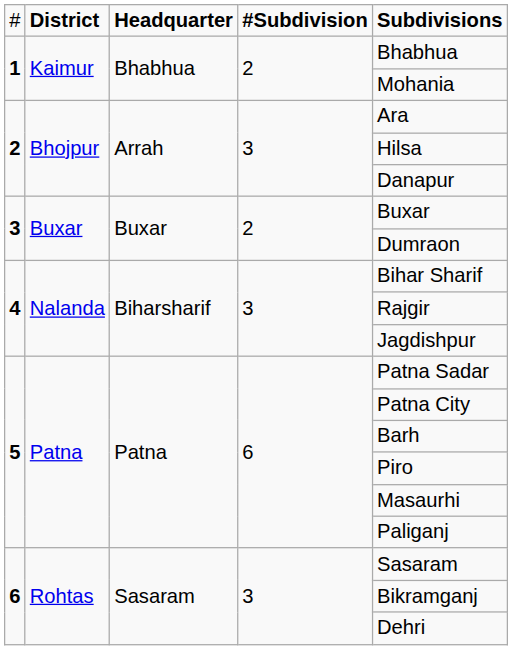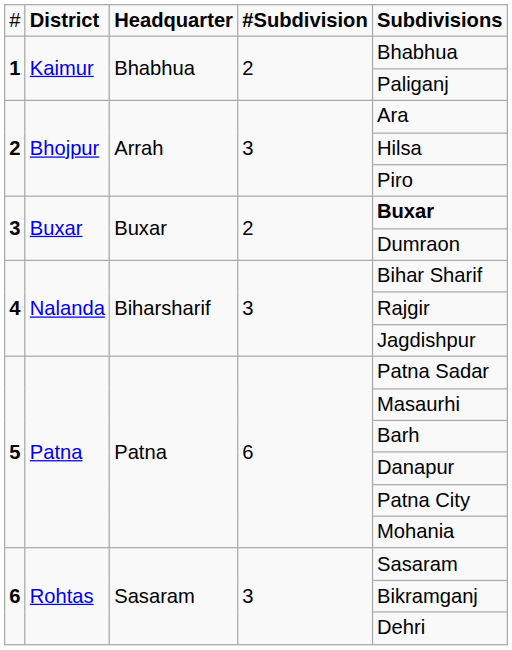(416, 84) Mohania -> (413, 84) Paliganj
(416, 180) Danapur -> (395, 180) Piro
(403, 212) normal -> (406, 212) bold
(424, 404) Patna City -> (418, 404) Masaurhi
(395, 468) Piro -> (416, 468) Danapur
(418, 500) Masaurhi -> (424, 500) Patna City
(413, 532) Paliganj -> (416, 532) Mohania
